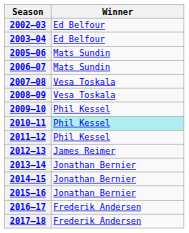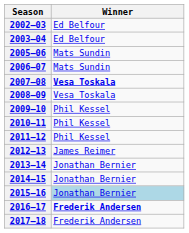(84, 81) normal -> (84, 81) bold
(82, 123) paleturquoise background -> (82, 123) no background
(95, 193) no background -> (95, 193) lightblue background
(97, 207) normal -> (97, 207) bold
